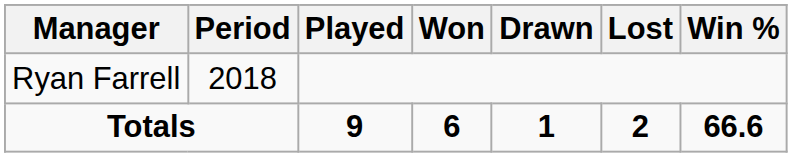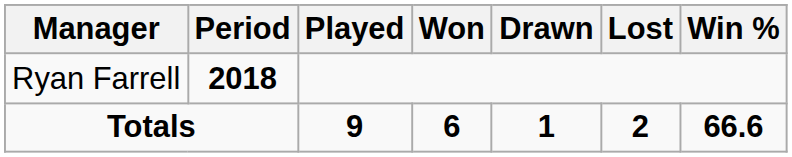(243, 77) normal -> (243, 77) bold
